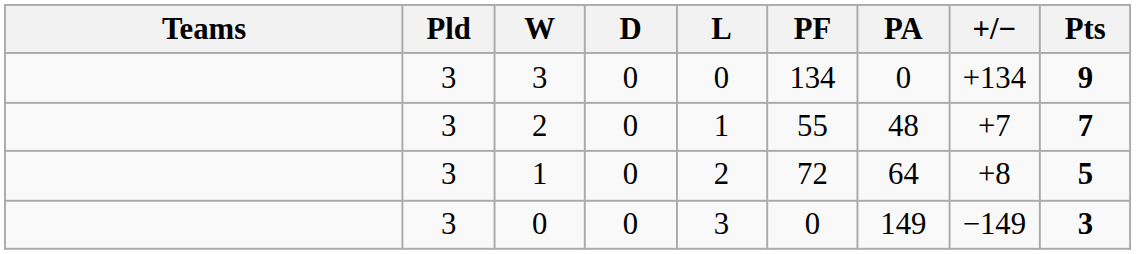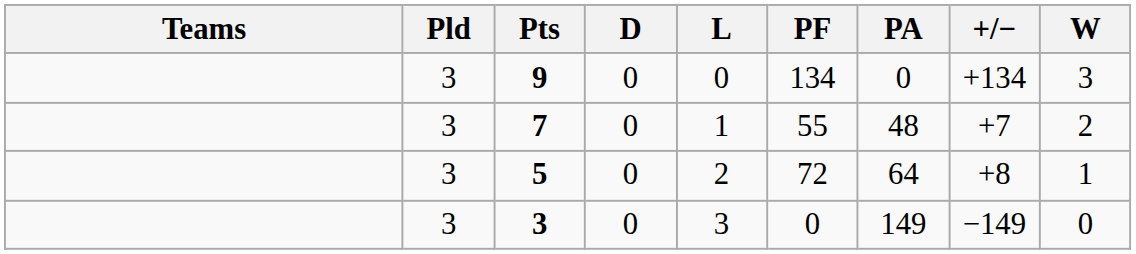columns swapped: (540, 28) <-> (1085, 28)
